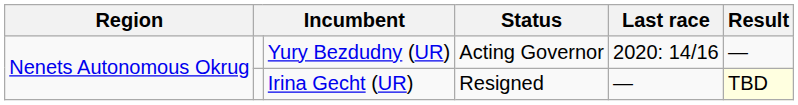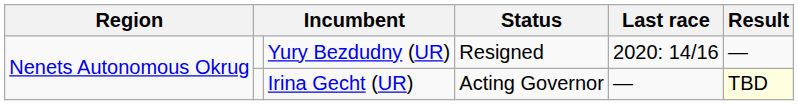(532, 52) Acting Governor -> (502, 52) Resigned
(502, 83) Resigned -> (532, 83) Acting Governor
